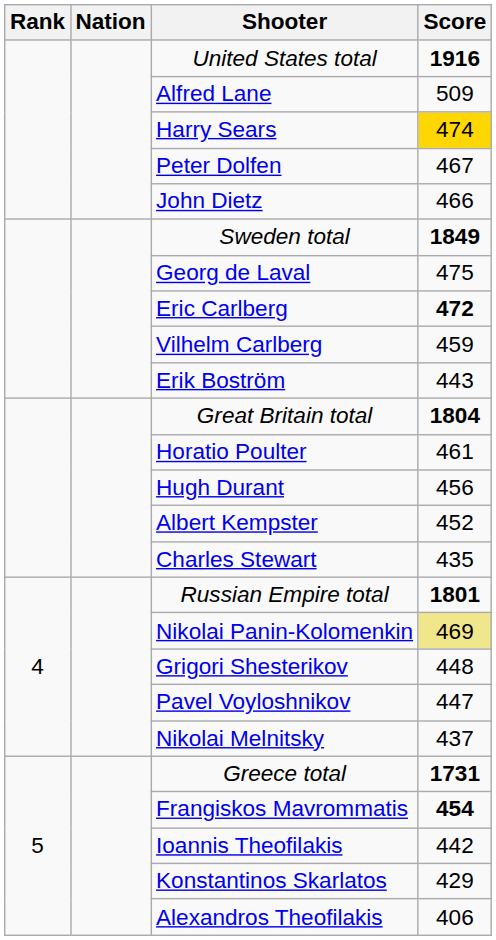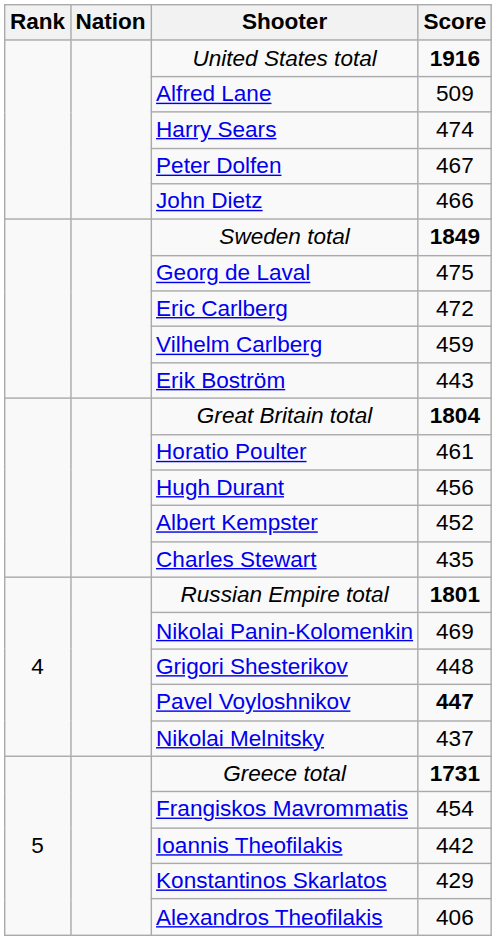(455, 129) gold background -> (455, 129) no background
(455, 308) bold -> (455, 308) normal
(455, 630) khaki background -> (455, 630) no background
(455, 702) normal -> (455, 702) bold
(455, 809) bold -> (455, 809) normal
